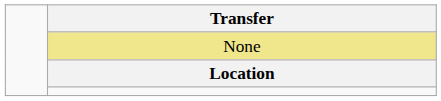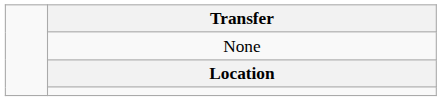(242, 45) khaki background -> (242, 45) no background
